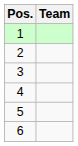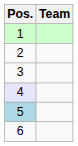(20, 92) no background -> (20, 92) lavender background
(20, 111) no background -> (20, 111) lightblue background
